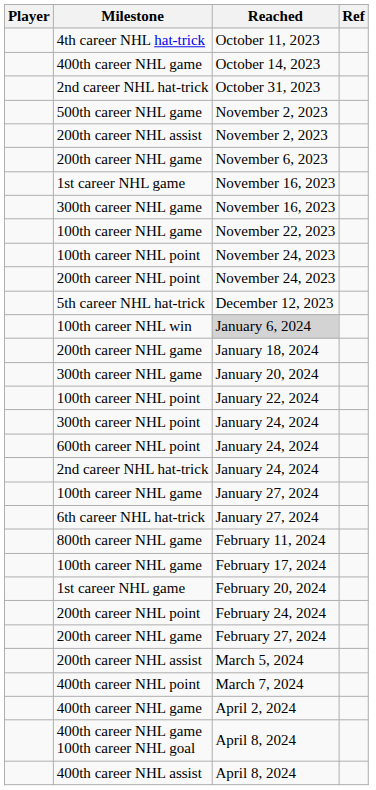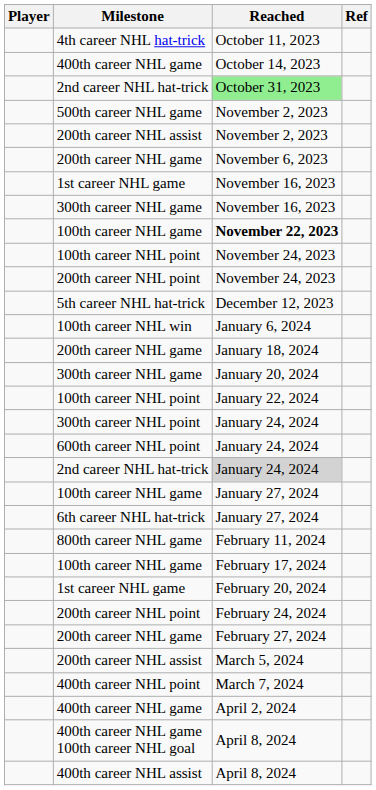(268, 87) no background -> (268, 87) lightgreen background
(275, 231) normal -> (277, 231) bold
(263, 326) lightgrey background -> (263, 326) no background
(267, 469) no background -> (267, 469) lightgrey background
